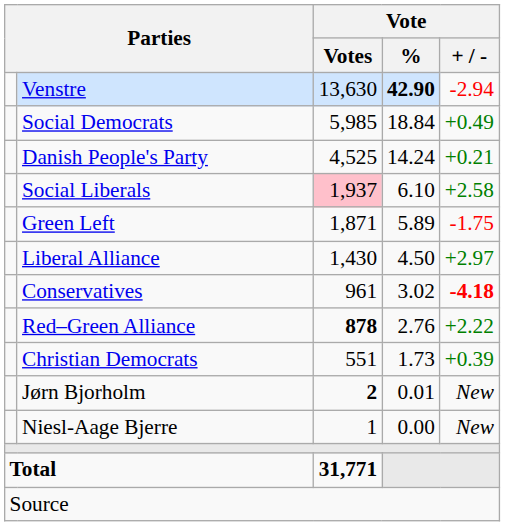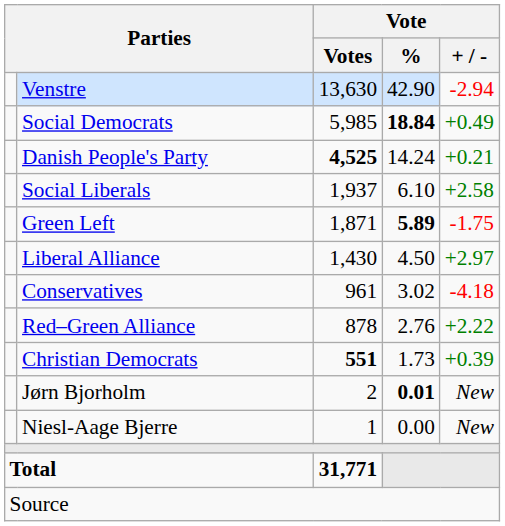(411, 88) bold -> (411, 88) normal
(411, 122) normal -> (411, 122) bold
(353, 156) normal -> (353, 156) bold
(353, 190) pink background -> (353, 190) no background
(416, 223) normal -> (416, 223) bold
(472, 291) bold -> (472, 291) normal
(361, 325) bold -> (361, 325) normal
(361, 358) normal -> (361, 358) bold
(372, 392) bold -> (372, 392) normal
(416, 392) normal -> (416, 392) bold
